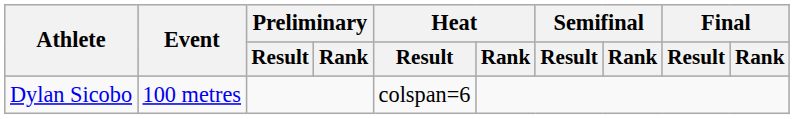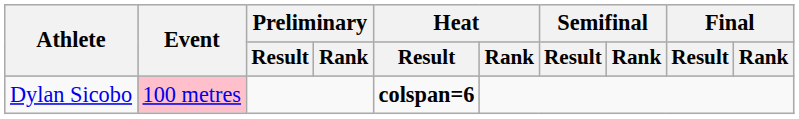(192, 94) no background -> (192, 94) pink background
(425, 94) normal -> (426, 94) bold
